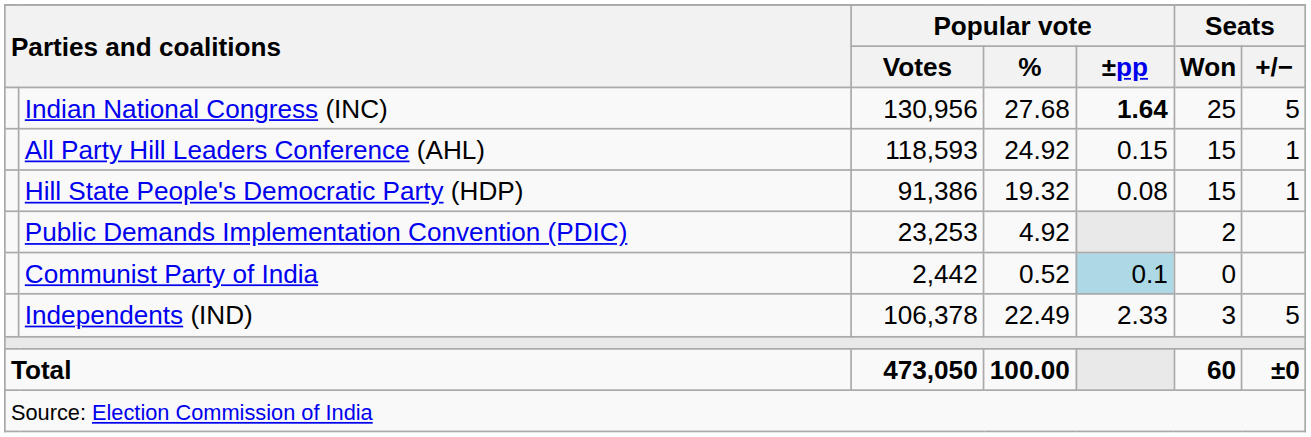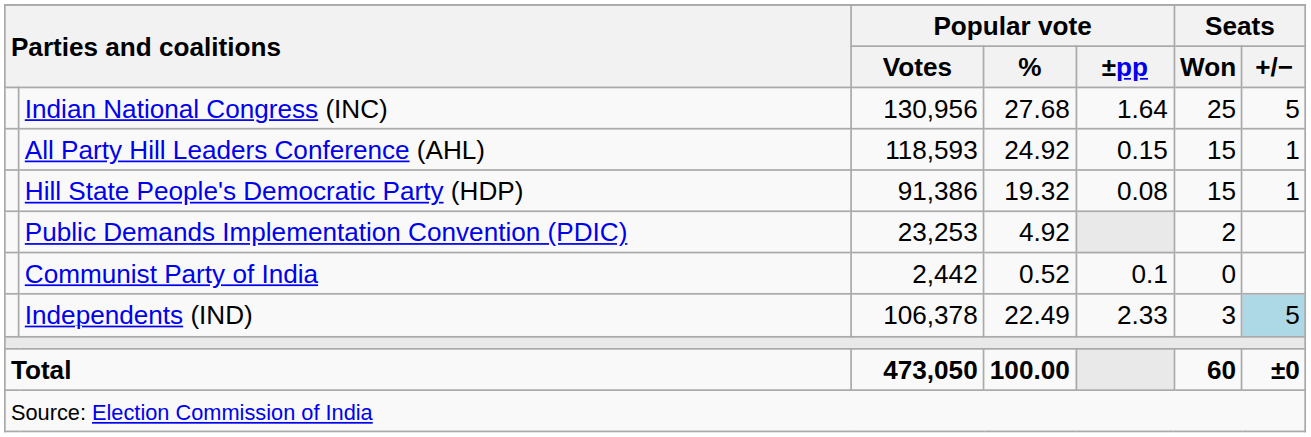(1142, 109) bold -> (1142, 109) normal
(1150, 274) lightblue background -> (1150, 274) no background
(1293, 315) no background -> (1293, 315) lightblue background
